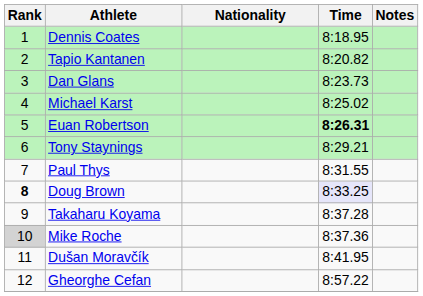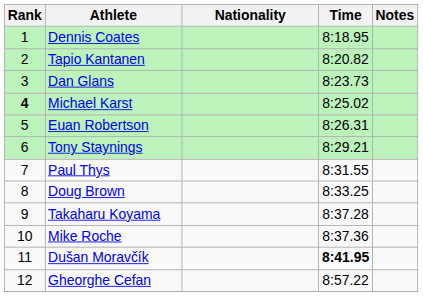(25, 103) normal -> (25, 103) bold
(346, 125) bold -> (346, 125) normal
(25, 192) bold -> (25, 192) normal
(346, 192) lavender background -> (346, 192) no background
(25, 236) lightgrey background -> (25, 236) no background
(346, 258) normal -> (346, 258) bold
